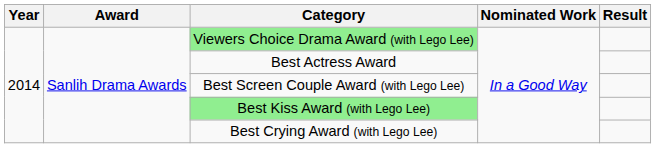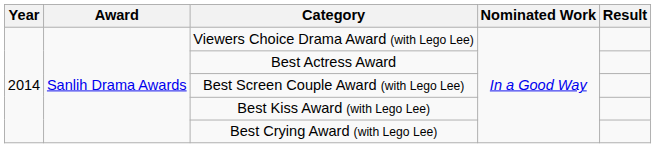(334, 39) lightgreen background -> (334, 39) no background
(334, 108) lightgreen background -> (334, 108) no background
